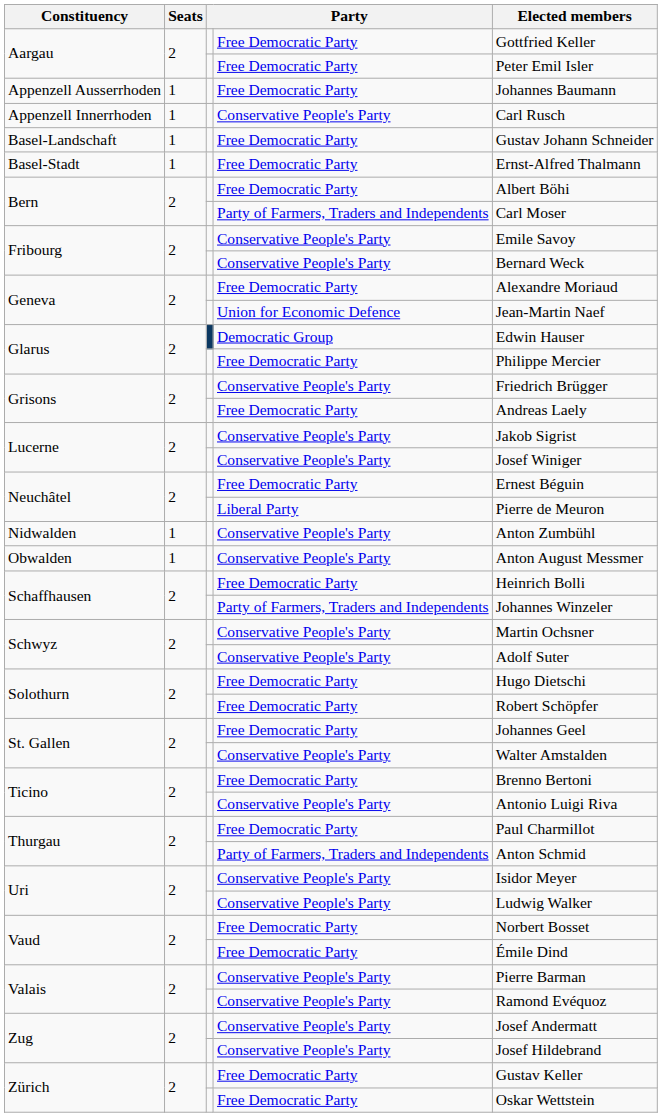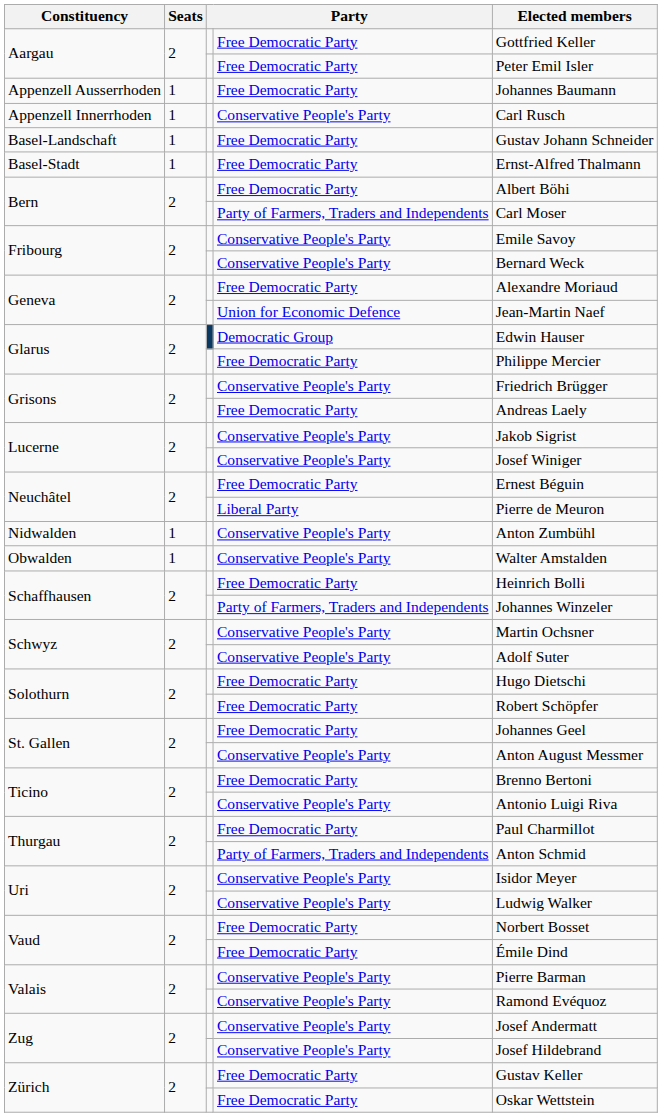(569, 558) Anton August Messmer -> (551, 558) Walter Amstalden
(551, 755) Walter Amstalden -> (569, 755) Anton August Messmer
